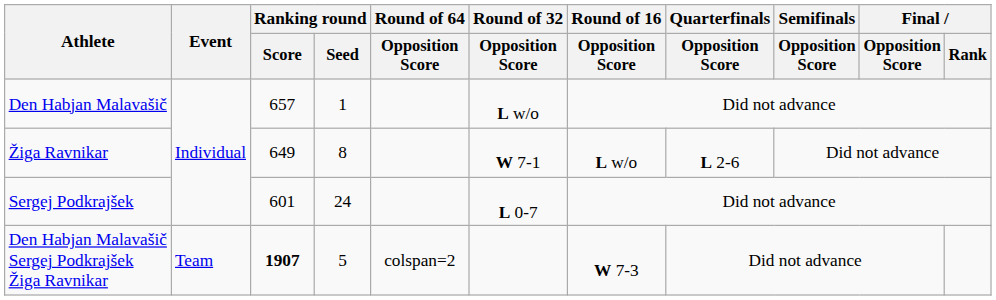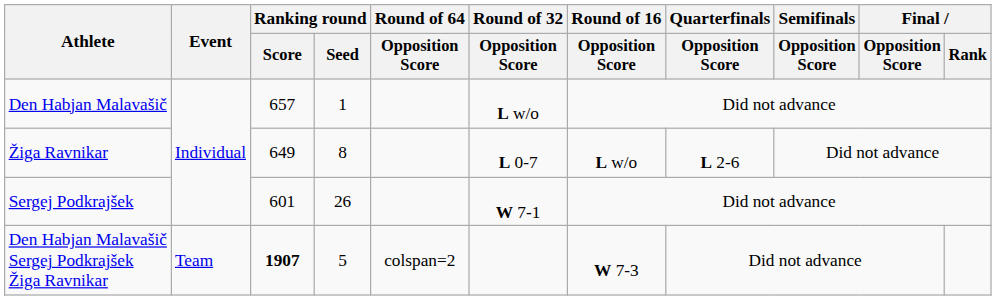(518, 163) W 7-1 -> (518, 163) L 0-7
(343, 201) 24 -> (343, 201) 26
(518, 212) L 0-7 -> (518, 212) W 7-1
